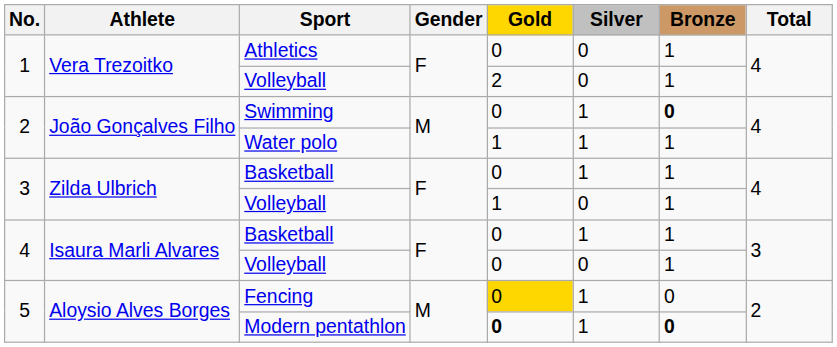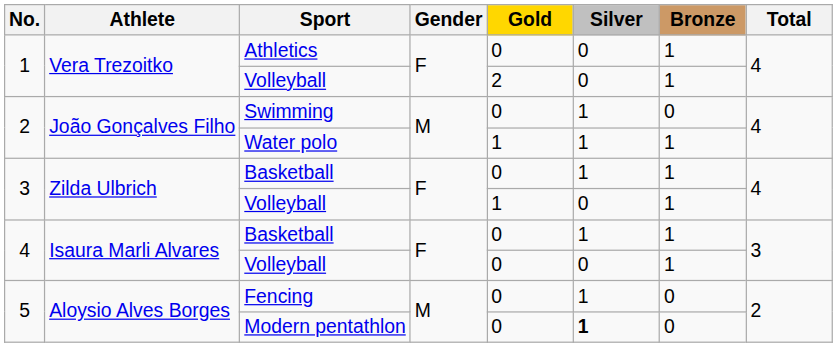(669, 111) bold -> (669, 111) normal
(497, 296) gold background -> (497, 296) no background
(497, 326) bold -> (497, 326) normal
(583, 326) normal -> (583, 326) bold
(669, 326) bold -> (669, 326) normal
